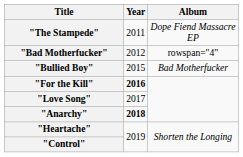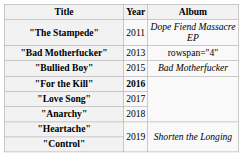(136, 53) 2012 -> (136, 53) 2013
(136, 114) bold -> (136, 114) normal
